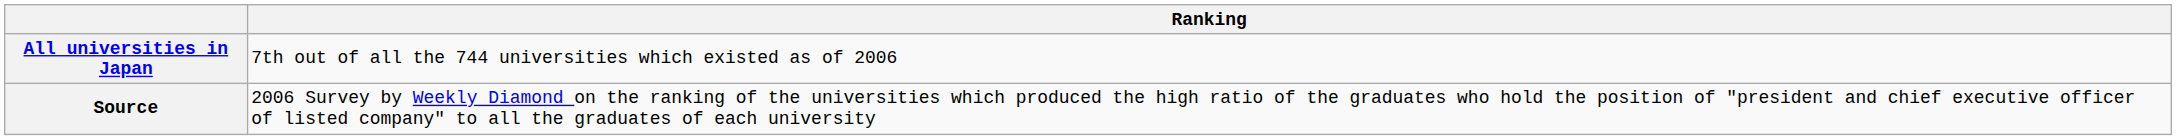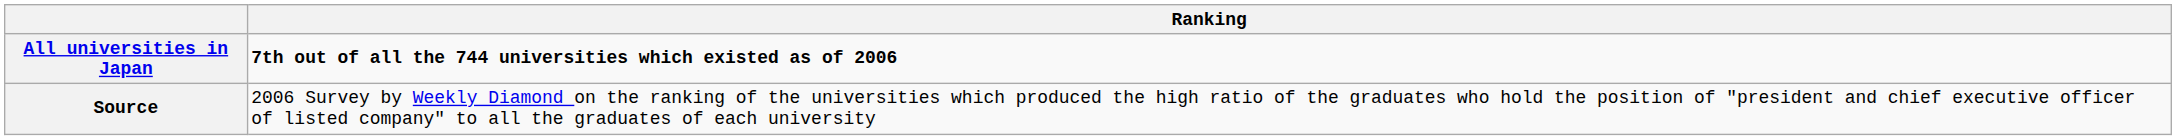(574, 59) normal -> (574, 59) bold
